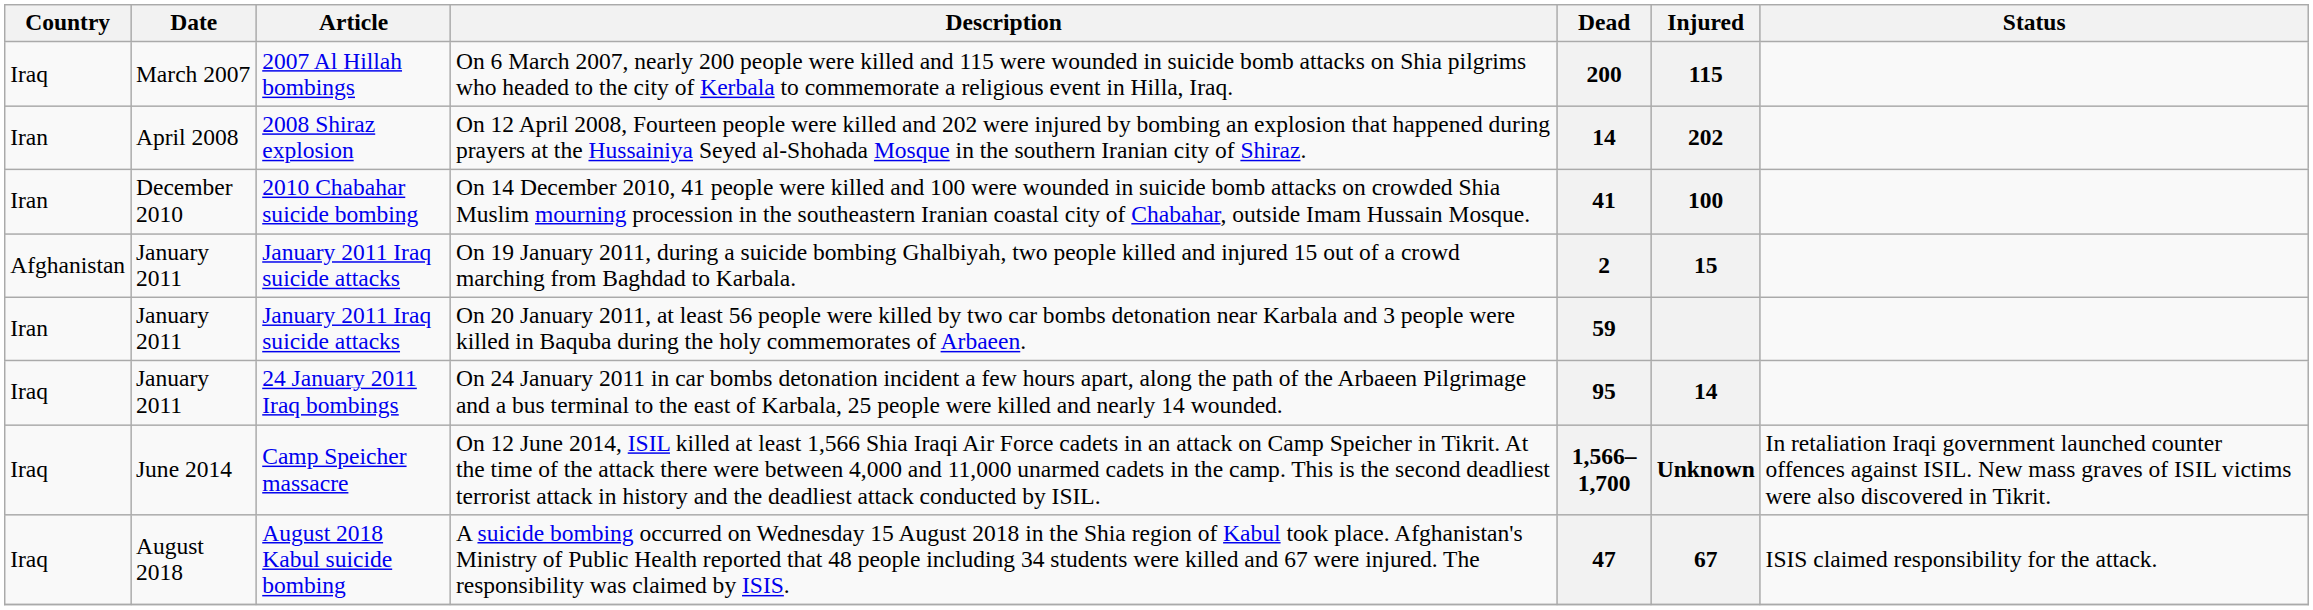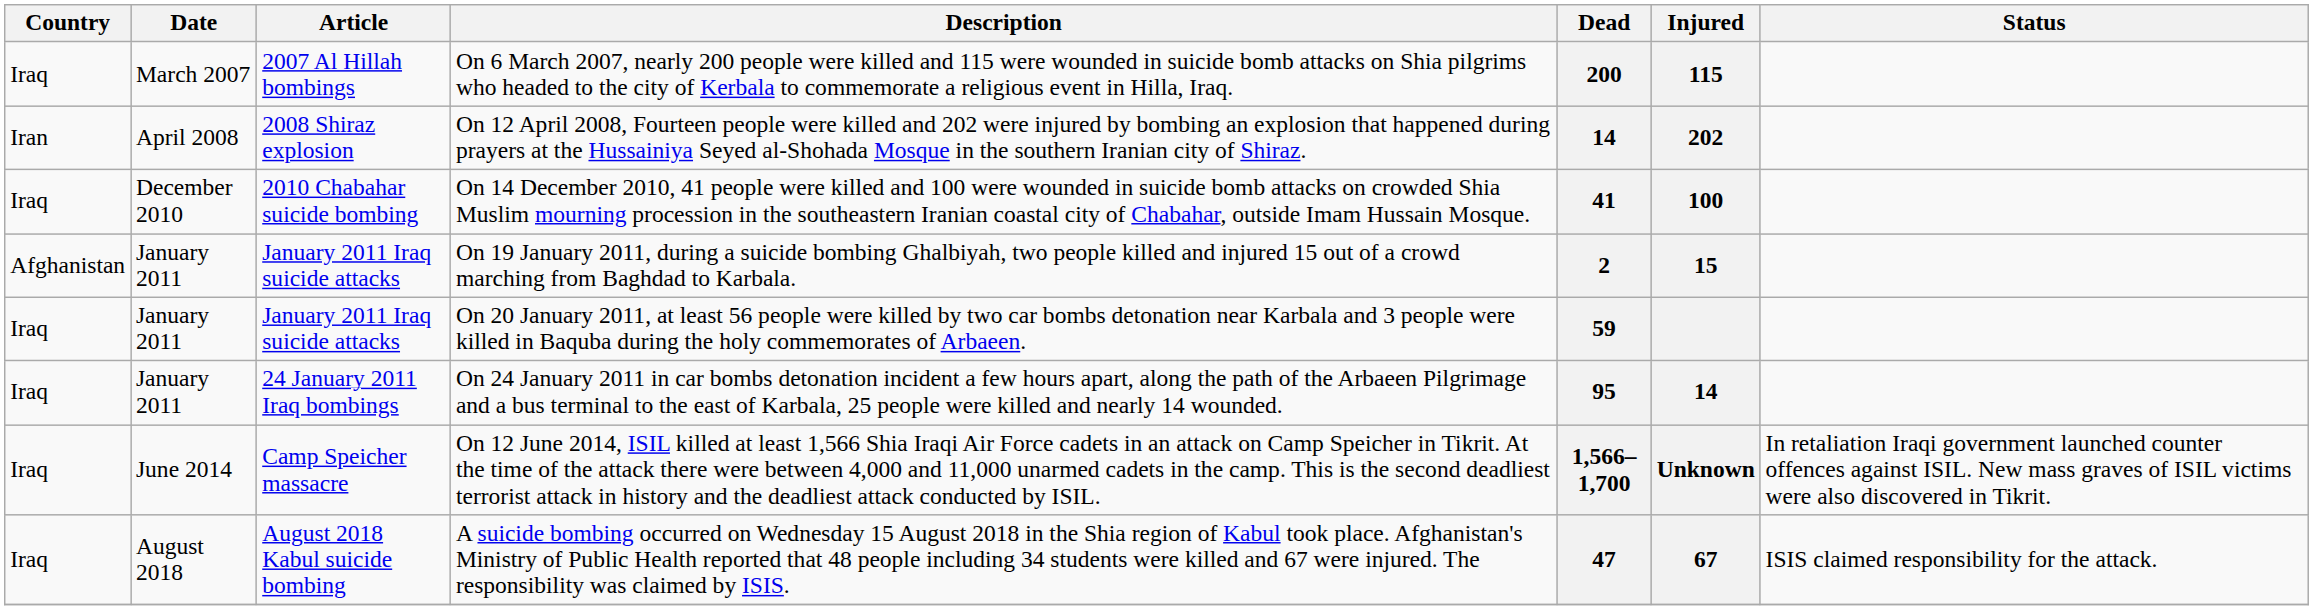(29, 201) Iran -> (29, 201) Iraq
(29, 328) Iran -> (29, 328) Iraq
